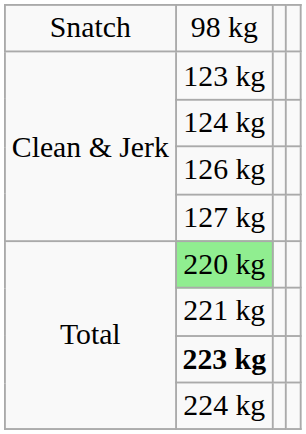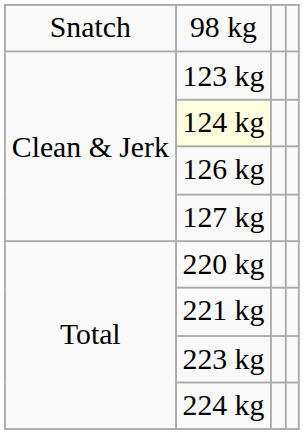(224, 122) no background -> (223, 122) lightyellow background
(224, 264) lightgreen background -> (223, 264) no background
(224, 358) bold -> (223, 358) normal
